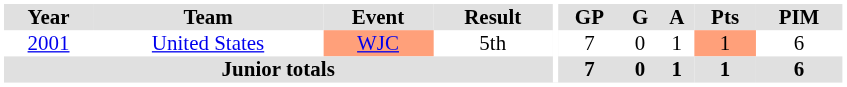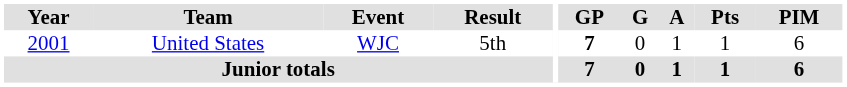(378, 43) lightsalmon background -> (378, 43) no background
(589, 43) normal -> (589, 43) bold
(725, 43) lightsalmon background -> (725, 43) no background
